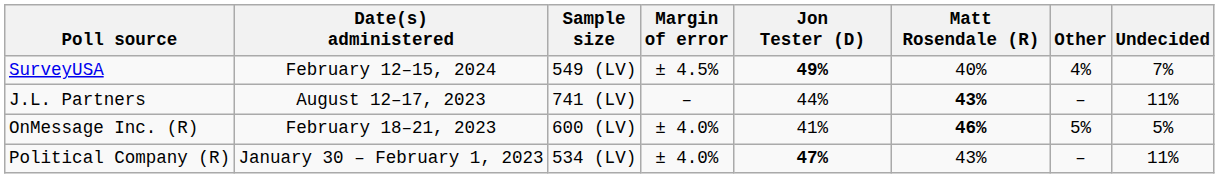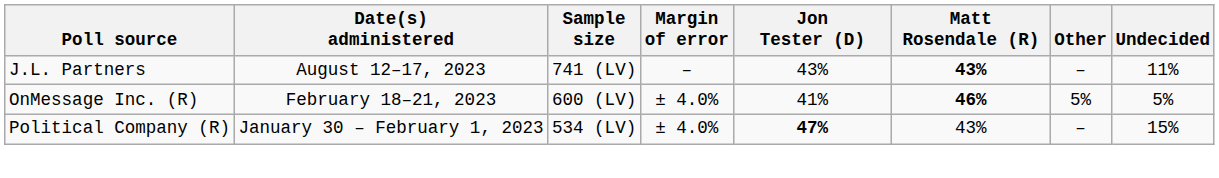- row: (56, 70)
(812, 99) 44% -> (812, 70) 43%
(1163, 158) 11% -> (1163, 129) 15%
